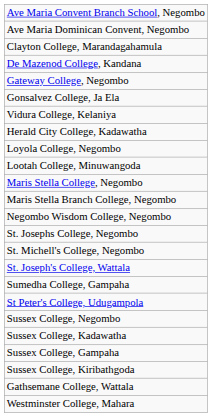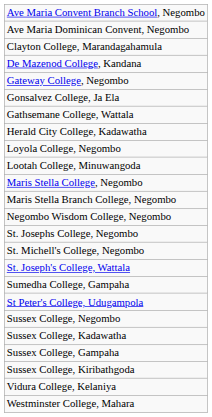(61, 115) Vidura College, Kelaniya -> (70, 115) Gathsemane College, Wattala
(70, 387) Gathsemane College, Wattala -> (61, 387) Vidura College, Kelaniya
